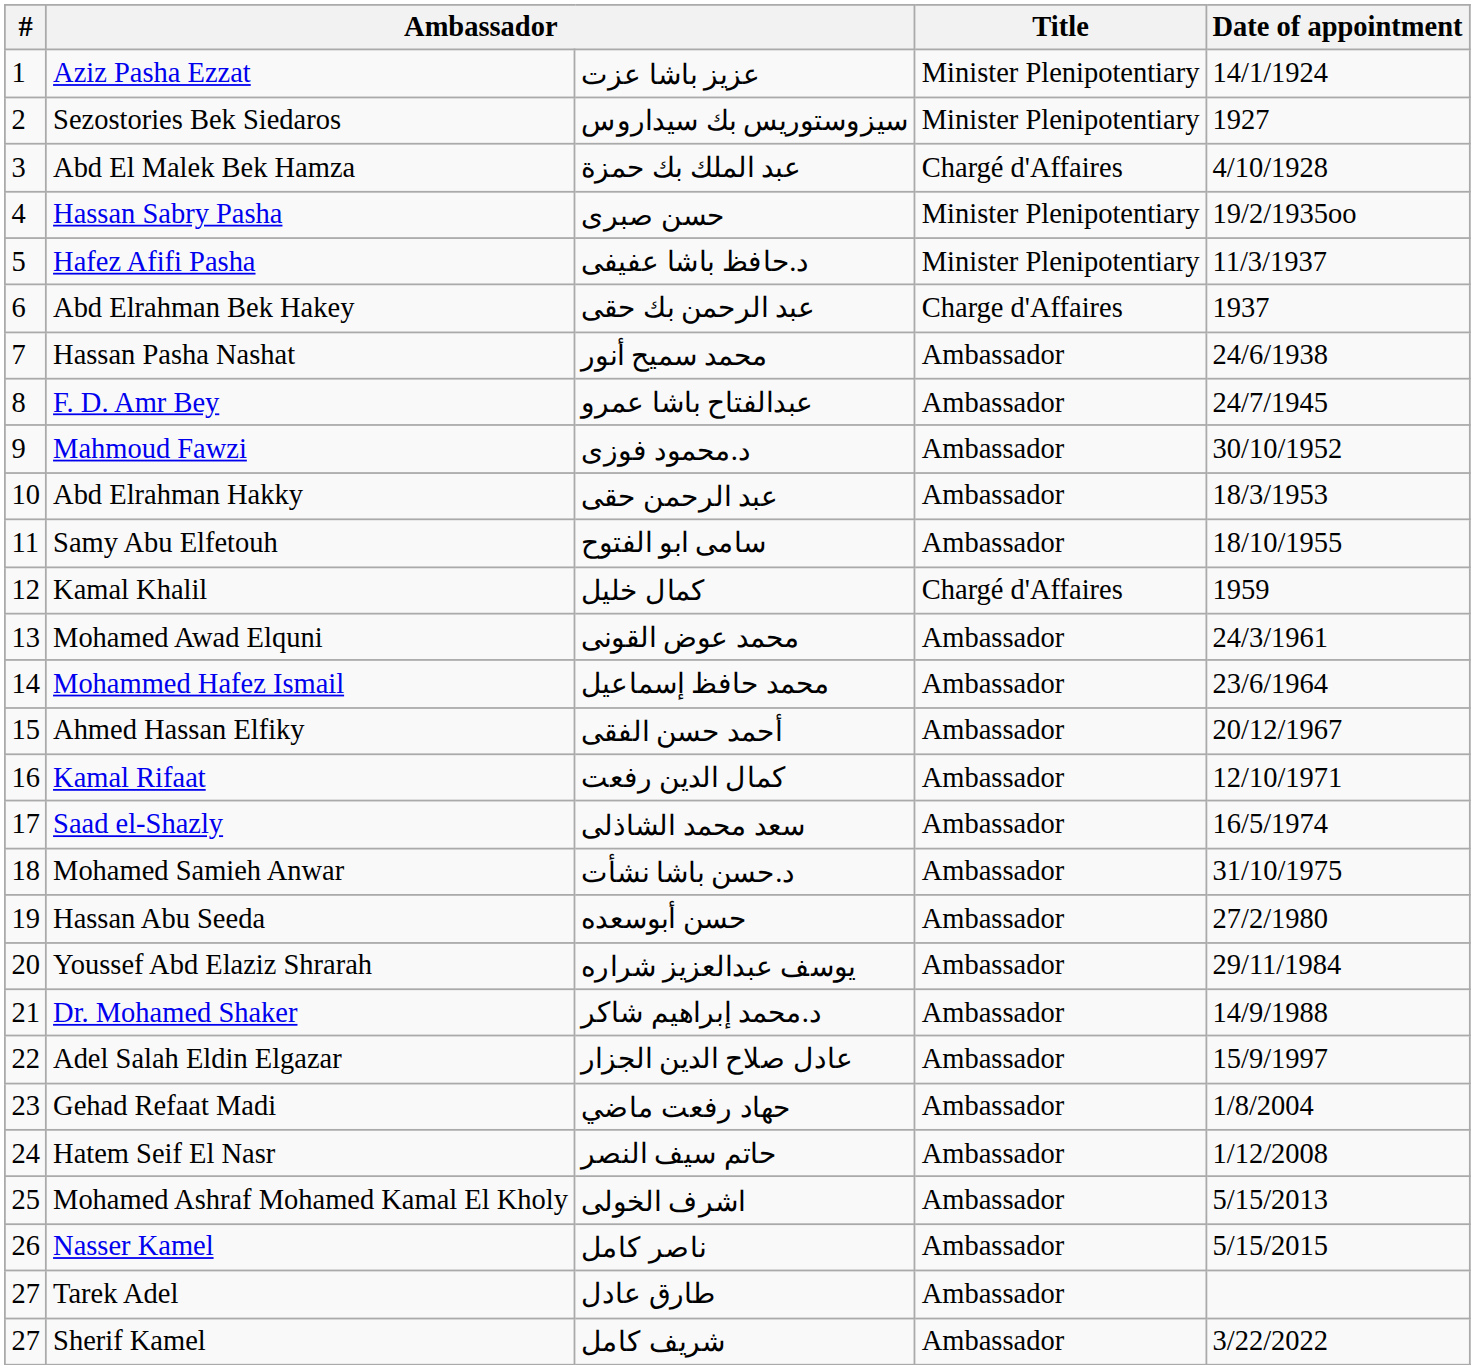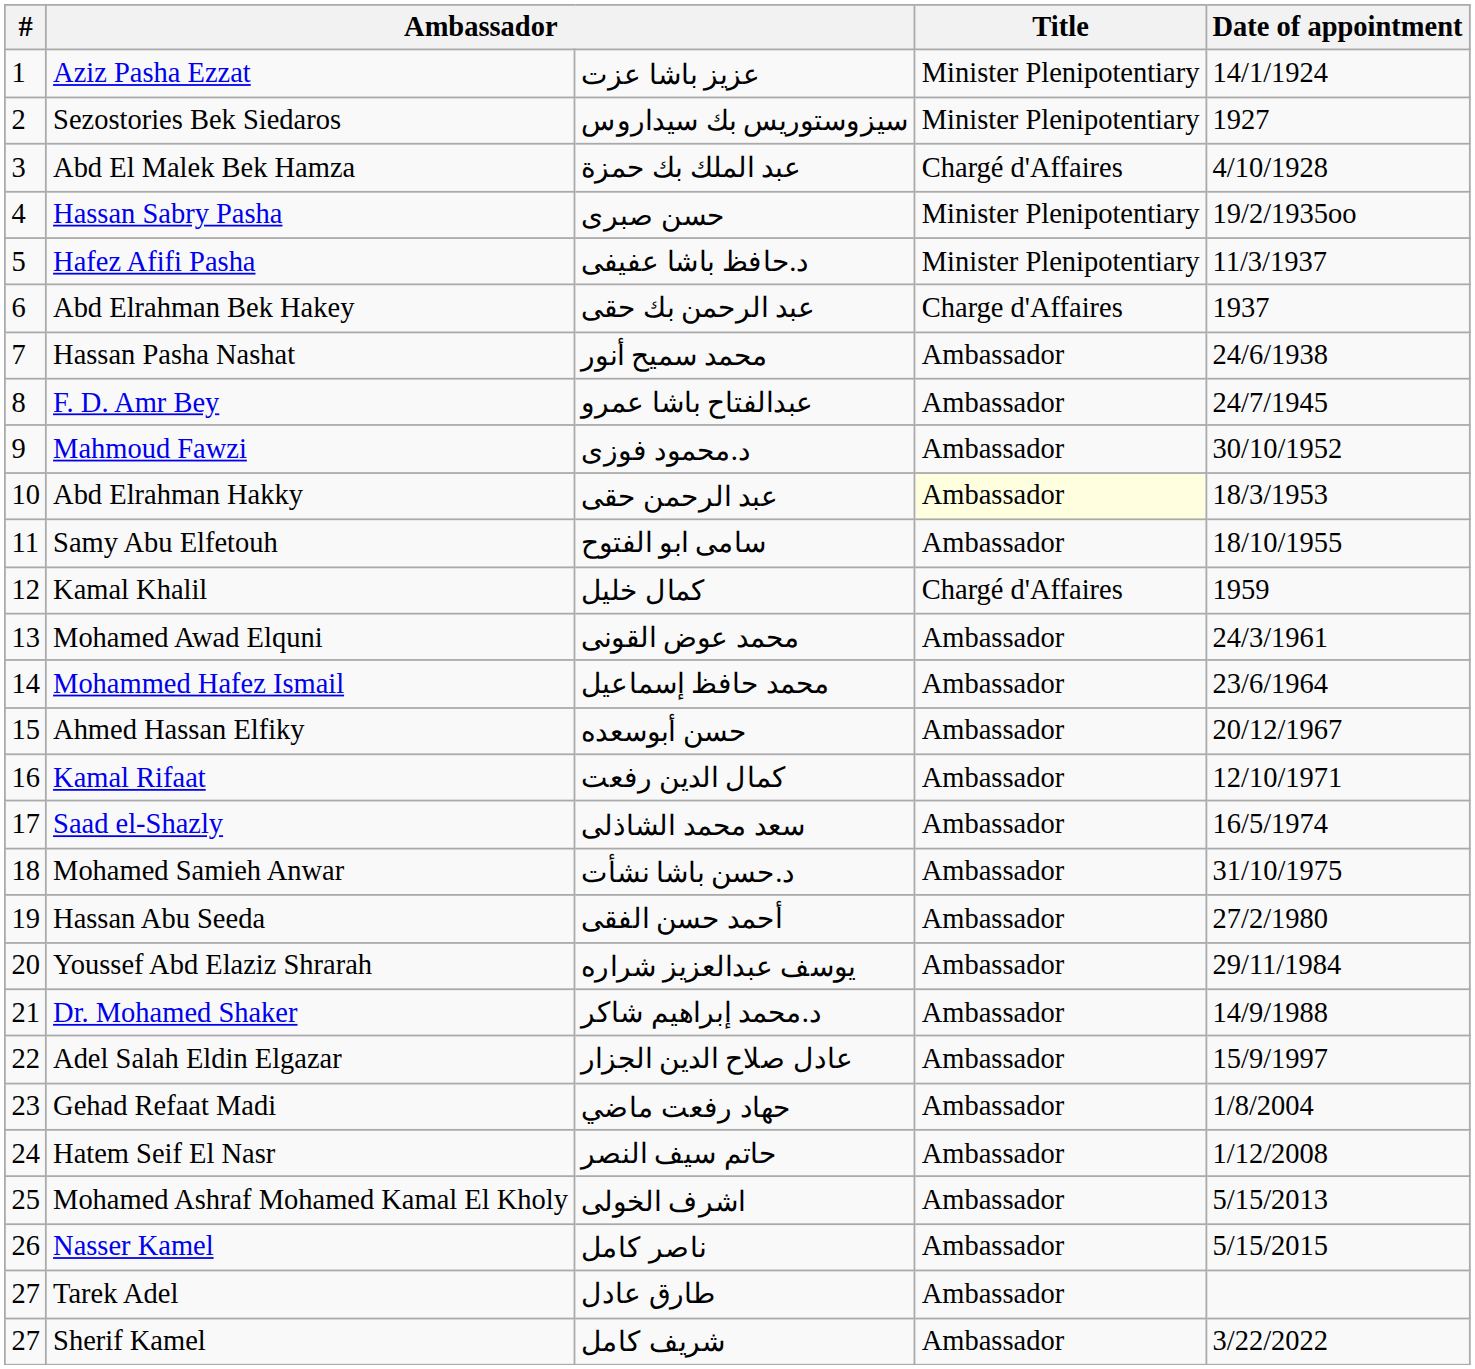(993, 495) no background -> (993, 495) lightyellow background
(682, 731) أحمد حسن الفقى -> (664, 731) حسن أبوسعده
(664, 919) حسن أبوسعده -> (682, 919) أحمد حسن الفقى
